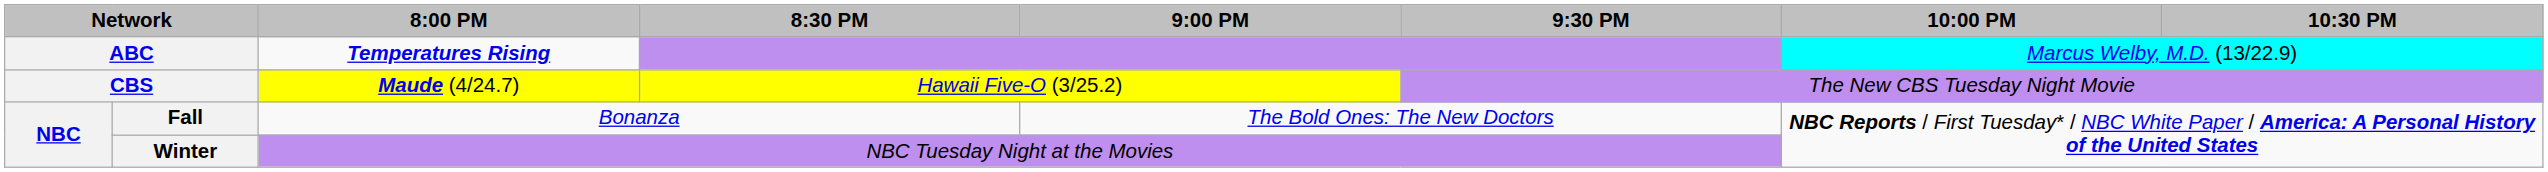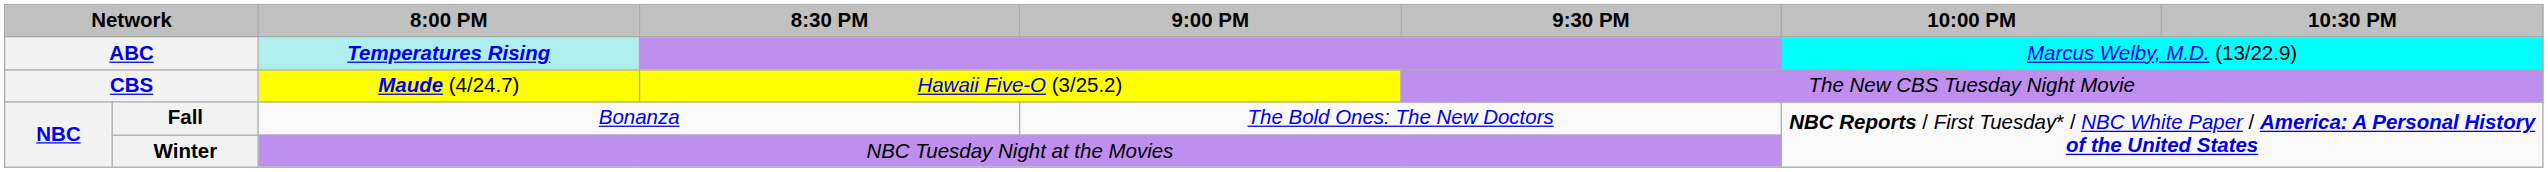(449, 53) no background -> (449, 53) paleturquoise background
